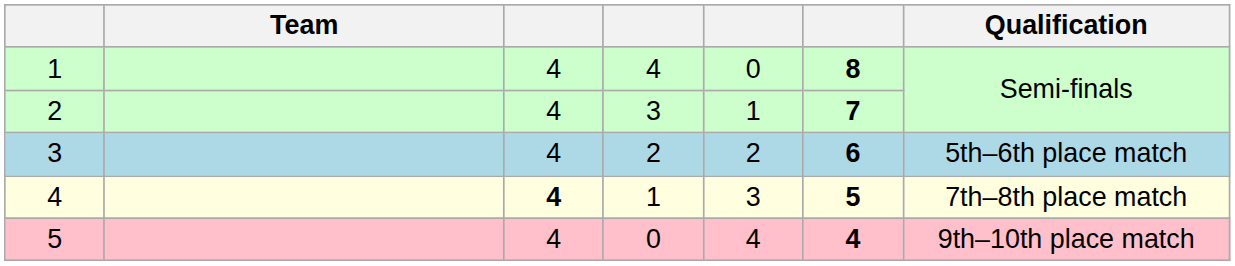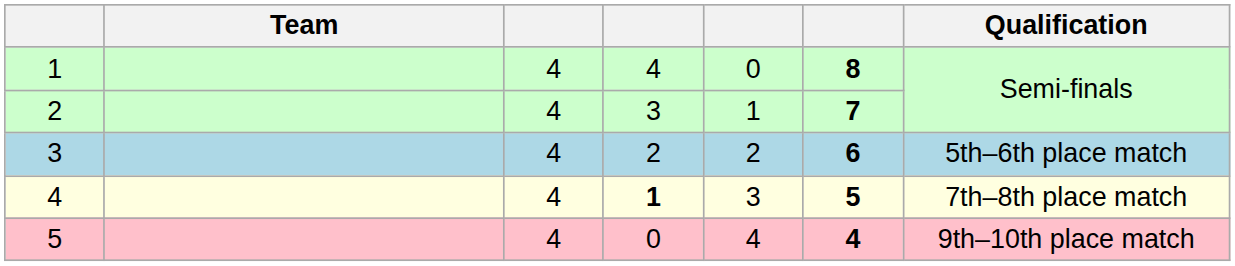(554, 196) bold -> (554, 196) normal
(653, 196) normal -> (653, 196) bold
